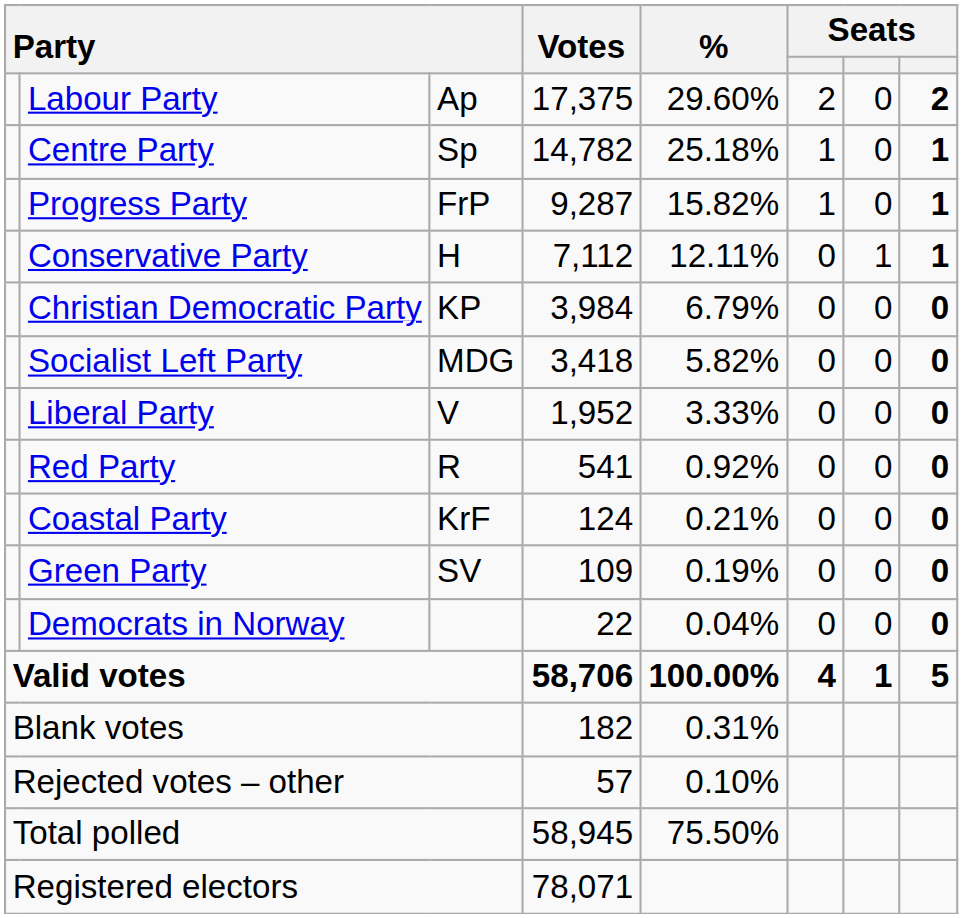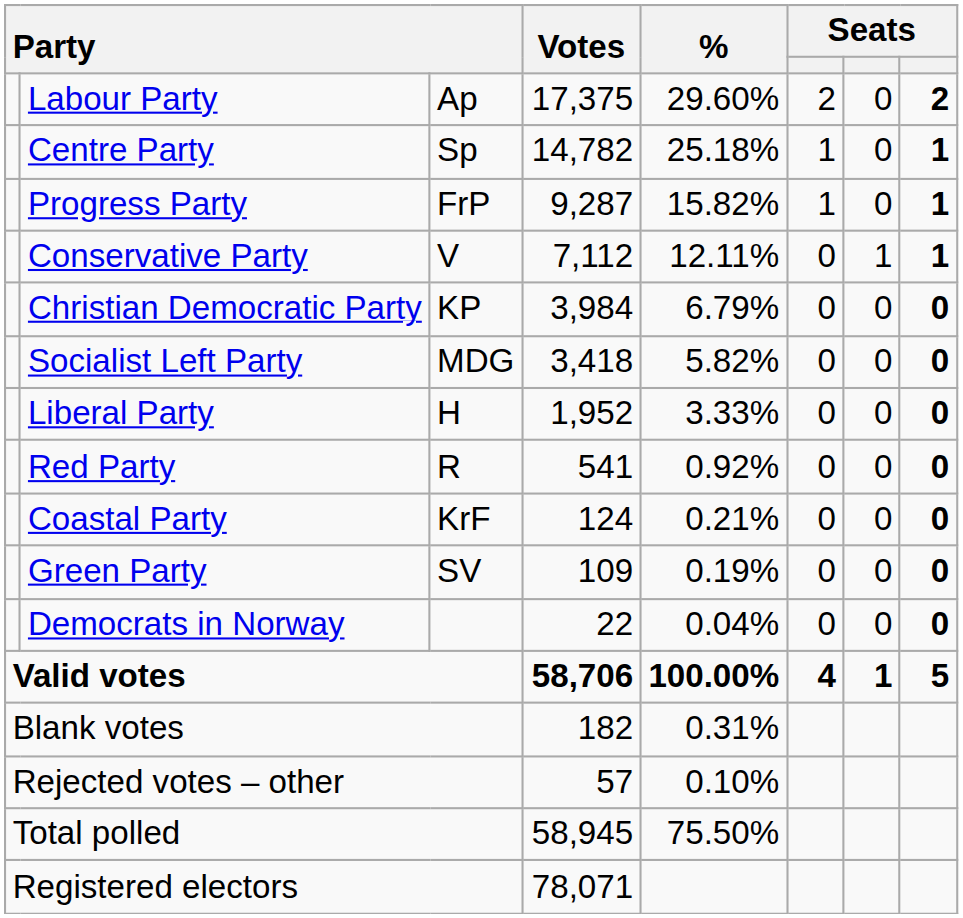(449, 256) H -> (448, 256) V
(448, 413) V -> (449, 413) H
